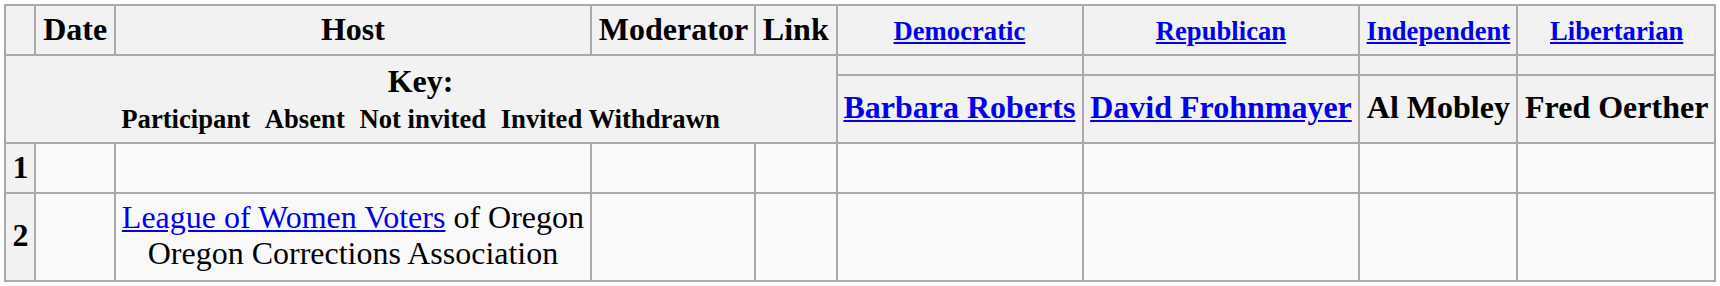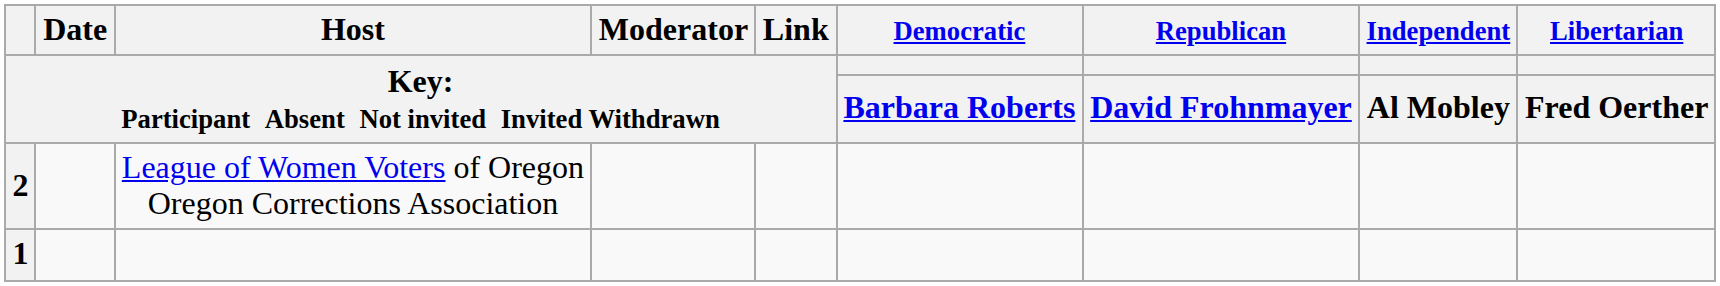rows swapped: (20, 167) <-> (20, 236)
